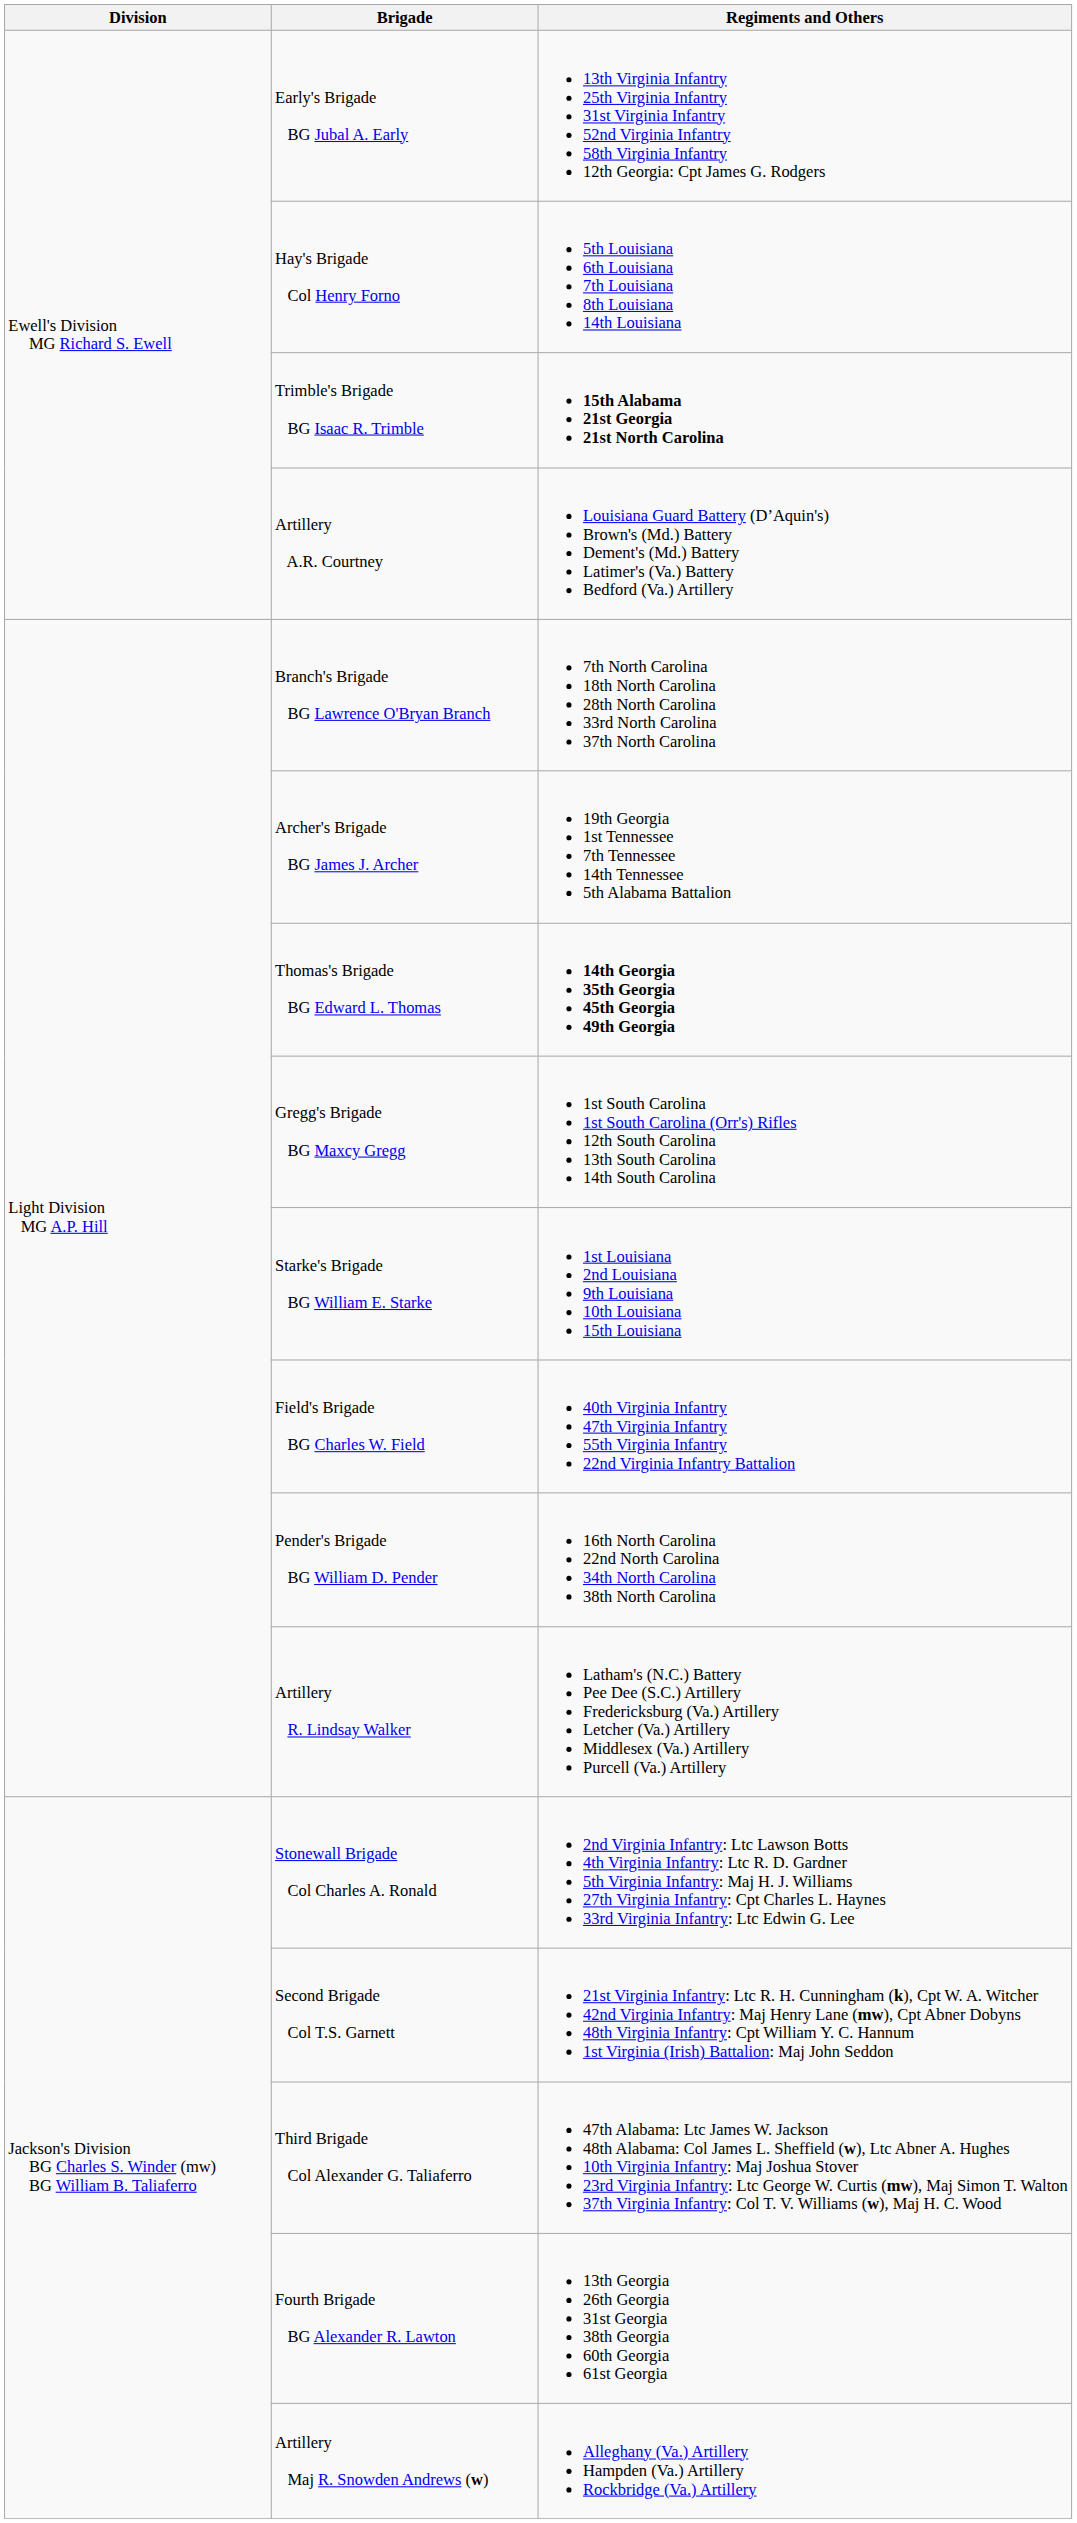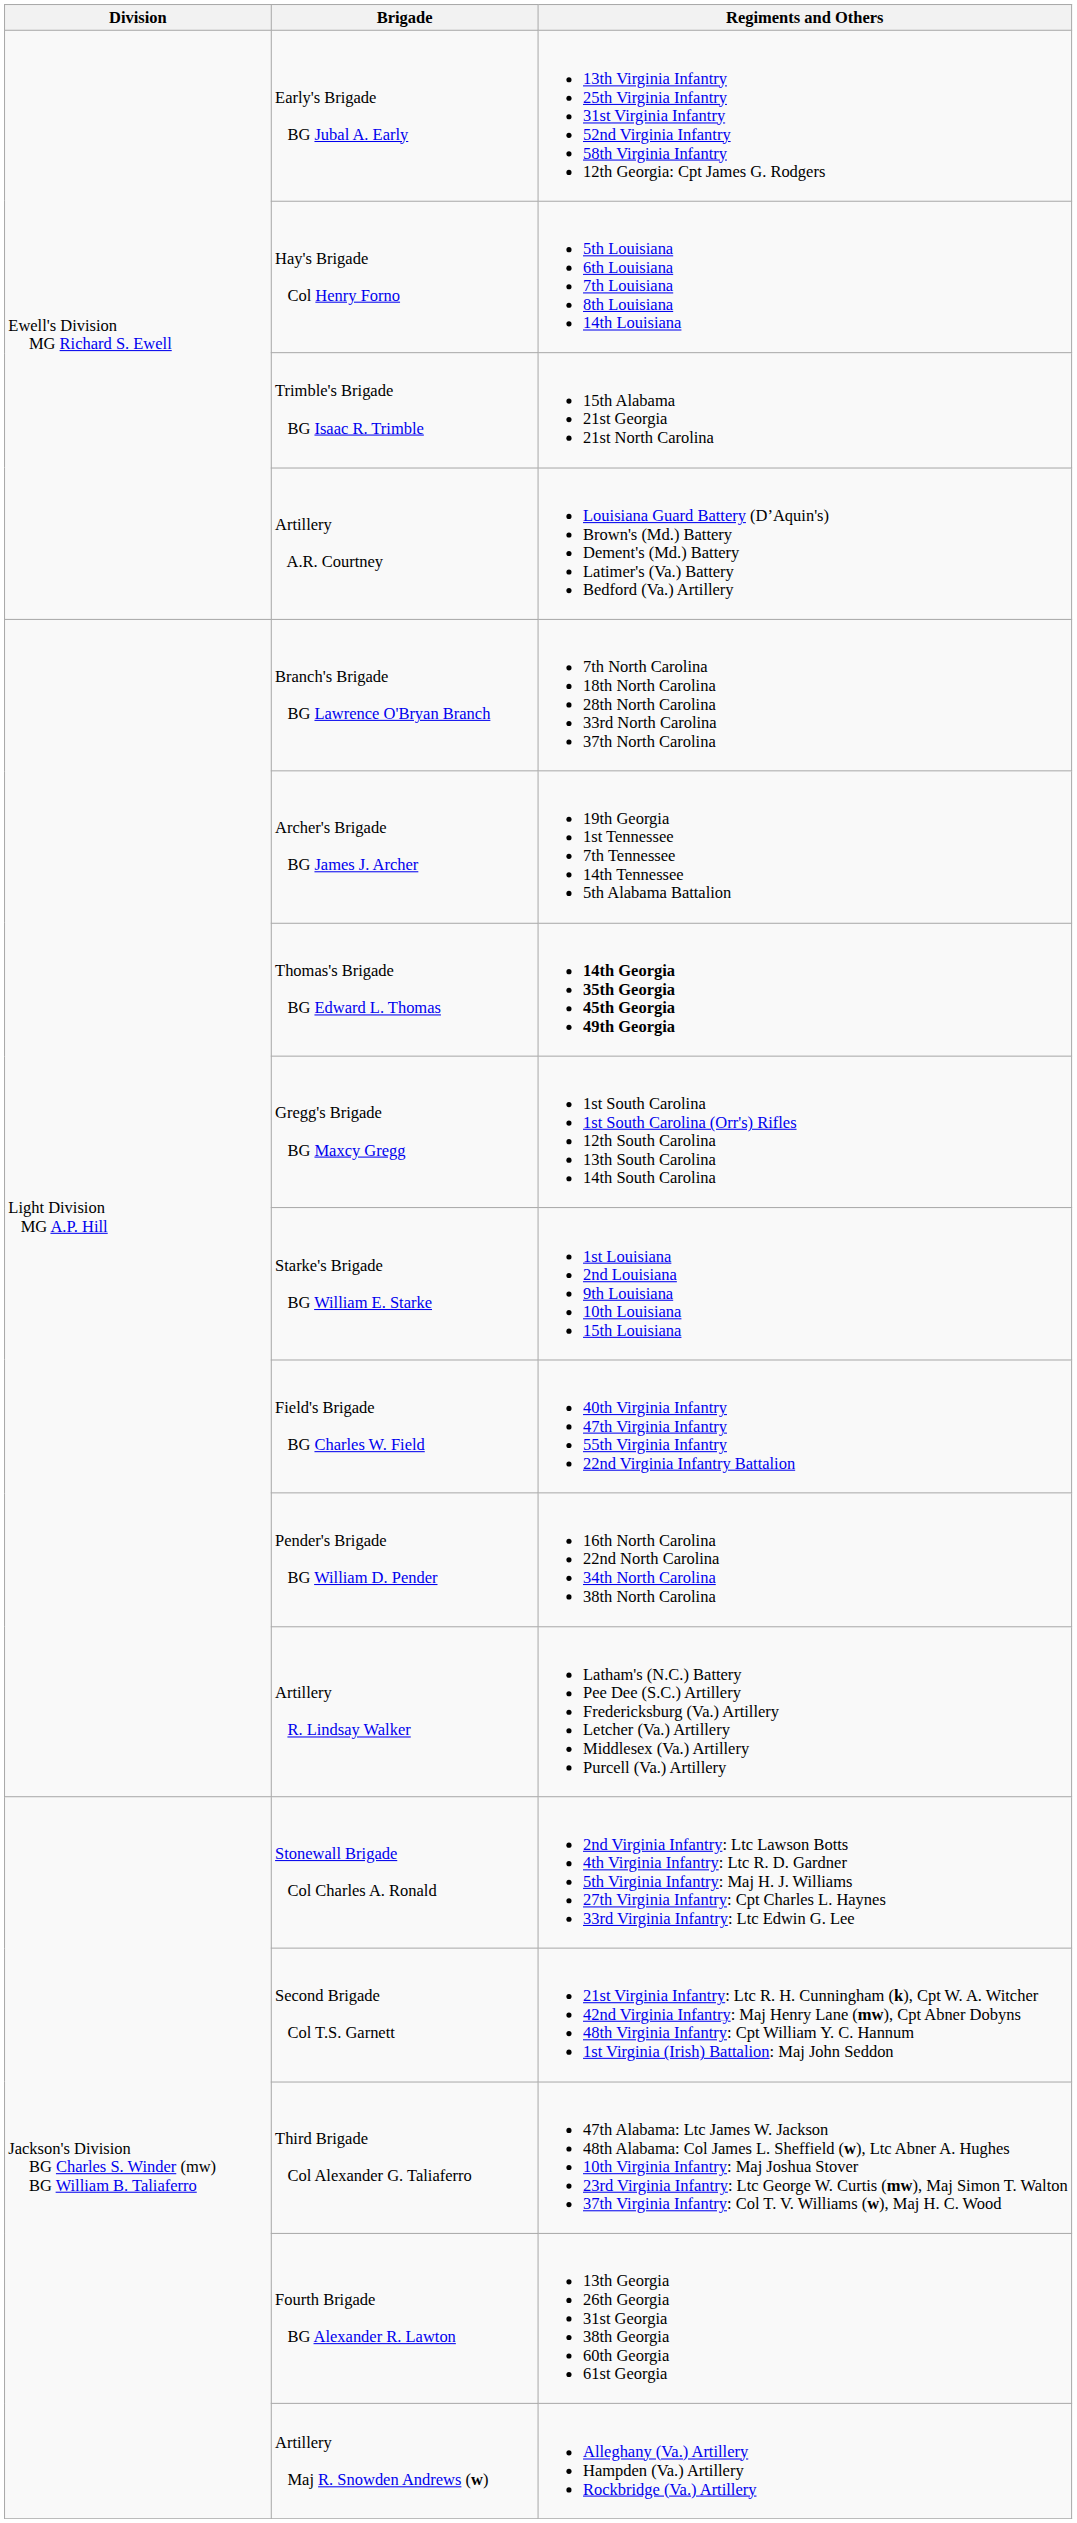(805, 419) bold -> (805, 419) normal
